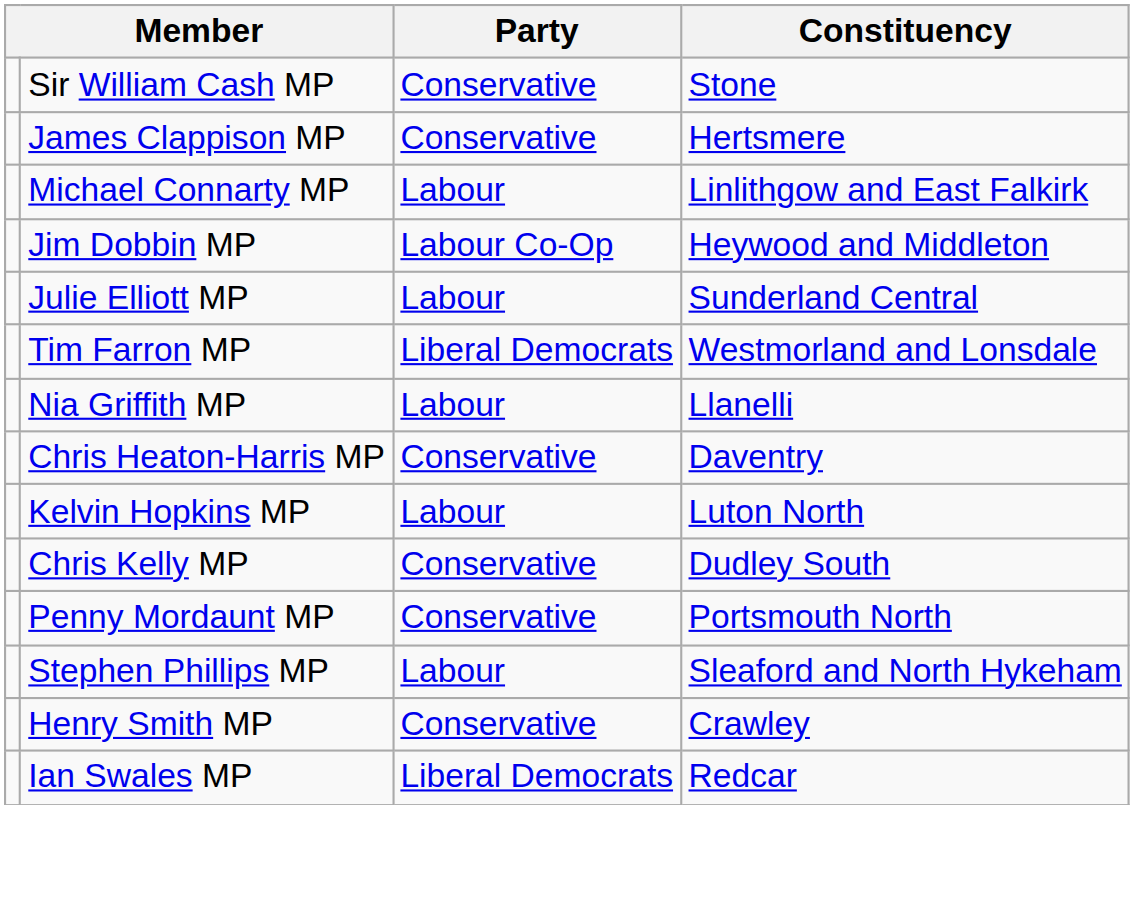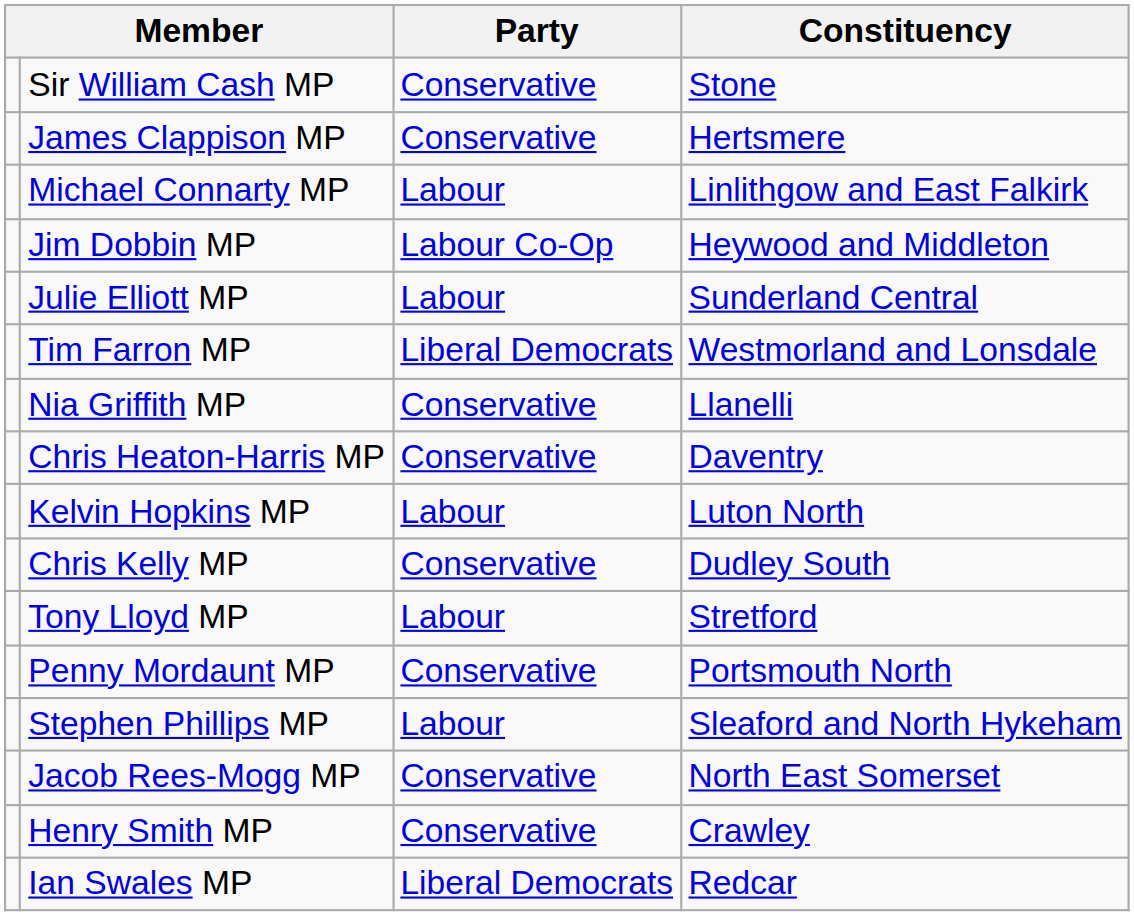(453, 404) Labour -> (498, 404) Conservative
+ row: (138, 617)
+ row: (194, 777)
